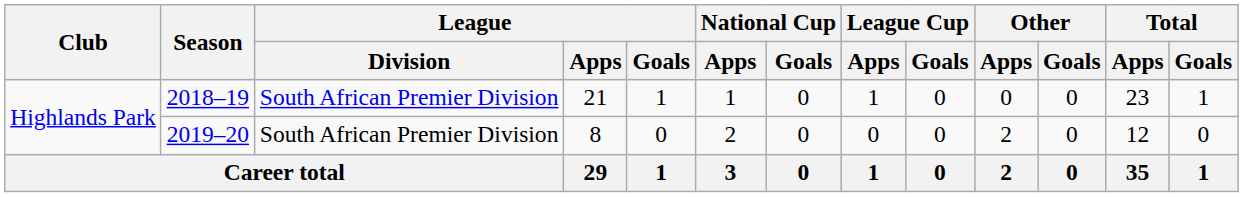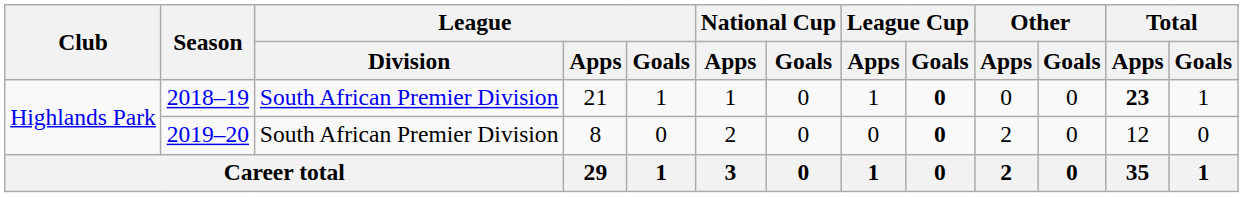(940, 97) normal -> (940, 97) bold
(1138, 97) normal -> (1138, 97) bold
(940, 135) normal -> (940, 135) bold
